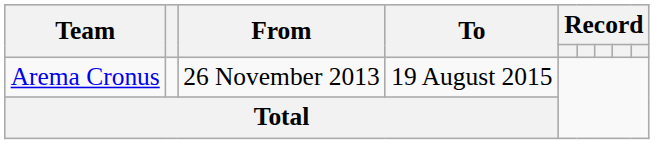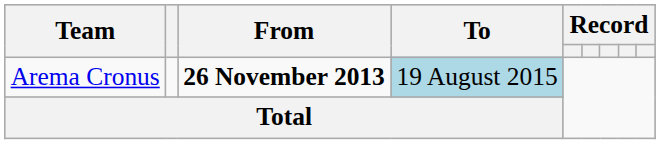(281, 76) normal -> (284, 76) bold
(472, 76) no background -> (477, 76) lightblue background
